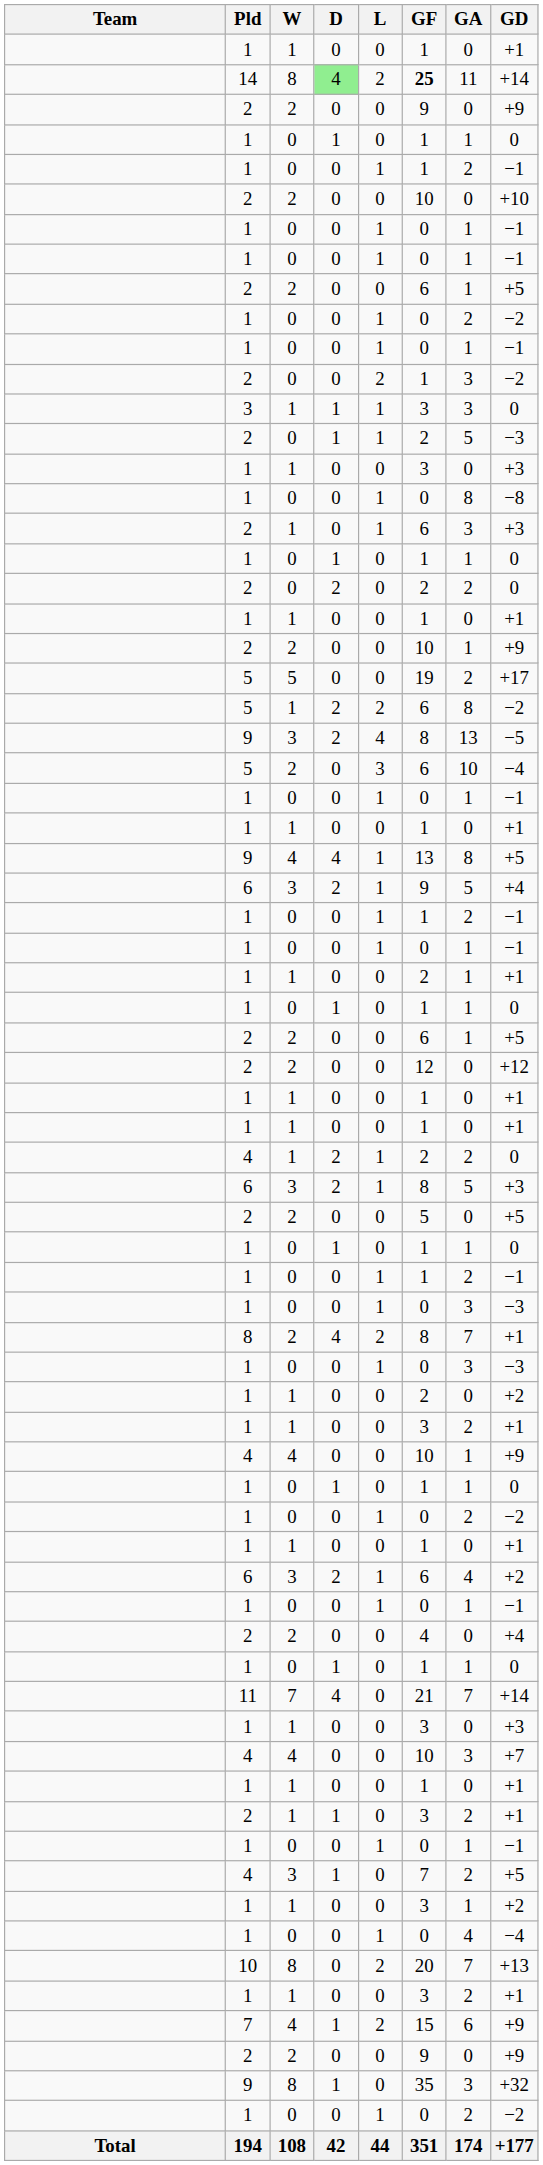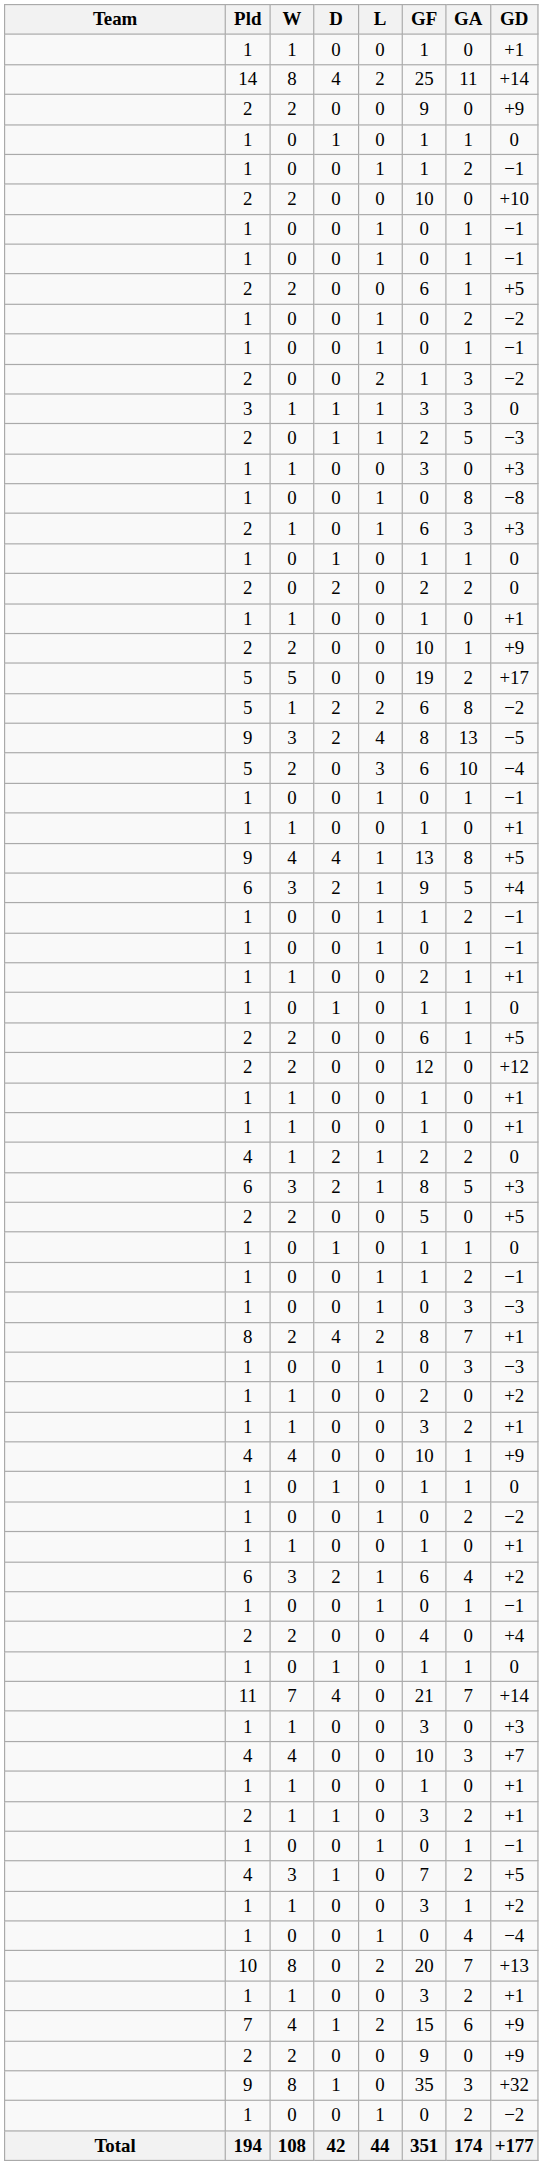(336, 79) lightgreen background -> (336, 79) no background
(424, 79) bold -> (424, 79) normal
